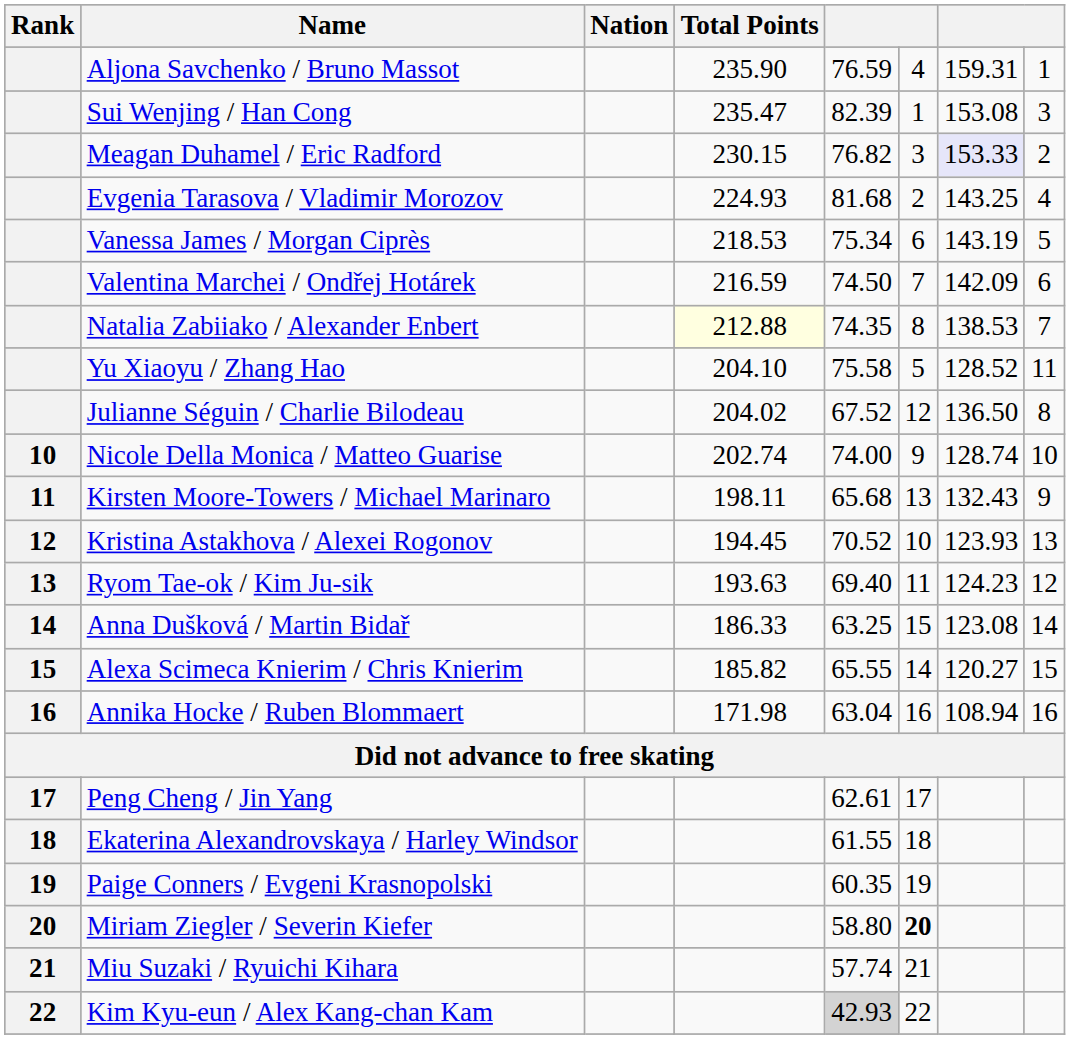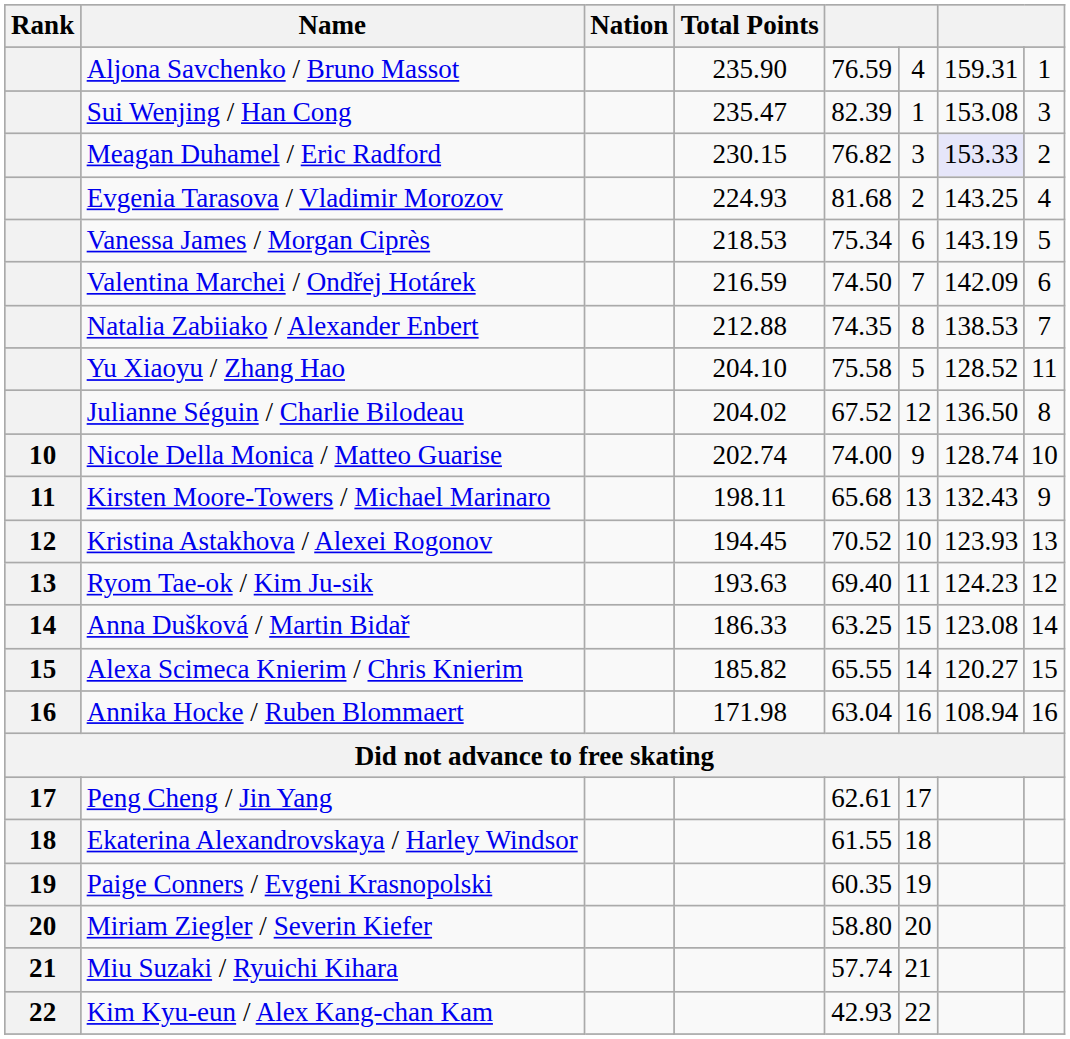(750, 326) lightyellow background -> (750, 326) no background
(918, 926) bold -> (918, 926) normal
(862, 1012) lightgrey background -> (862, 1012) no background
